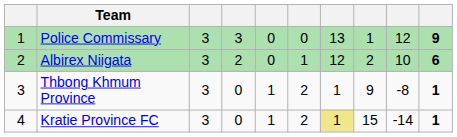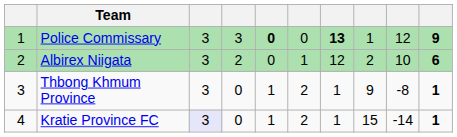(271, 37) normal -> (271, 37) bold
(337, 37) normal -> (337, 37) bold
(205, 120) no background -> (205, 120) lavender background
(337, 120) khaki background -> (337, 120) no background
